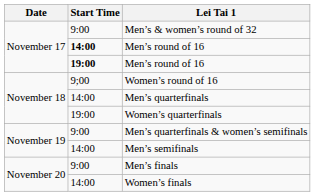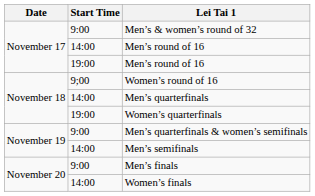(83, 47) bold -> (83, 47) normal
(83, 64) bold -> (83, 64) normal
